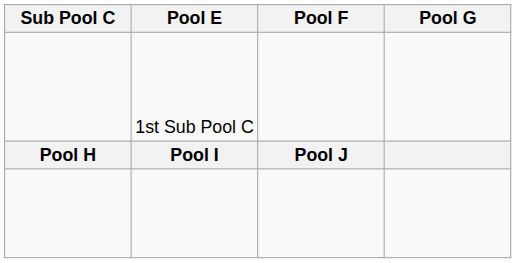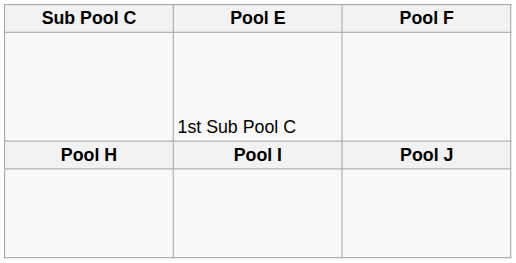- column: (448, 18)
